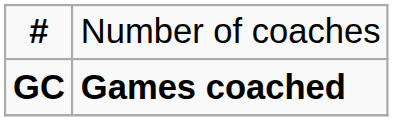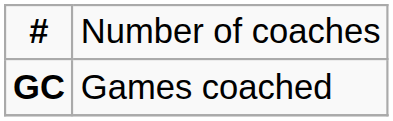(213, 86) bold -> (207, 86) normal
